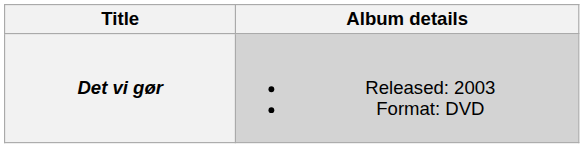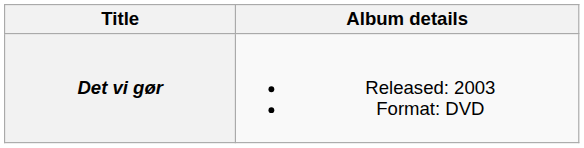(407, 99) lightgrey background -> (407, 99) no background
